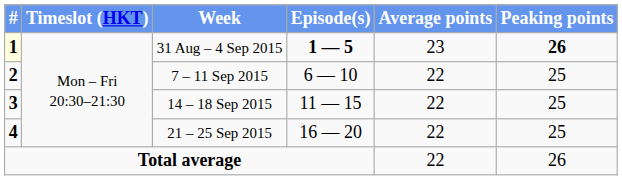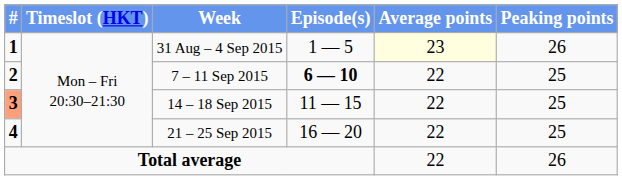(13, 47) lightyellow background -> (13, 47) no background
(331, 47) bold -> (331, 47) normal
(435, 47) no background -> (435, 47) lightyellow background
(557, 47) bold -> (557, 47) normal
(331, 75) normal -> (331, 75) bold
(13, 103) no background -> (13, 103) lightsalmon background
